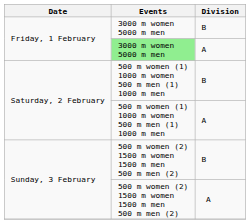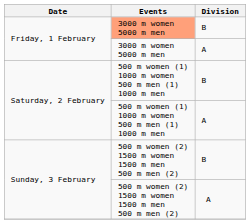(146, 28) no background -> (146, 28) lightsalmon background
(146, 50) lightgreen background -> (146, 50) no background
